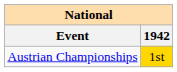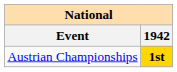(157, 56) normal -> (157, 56) bold
